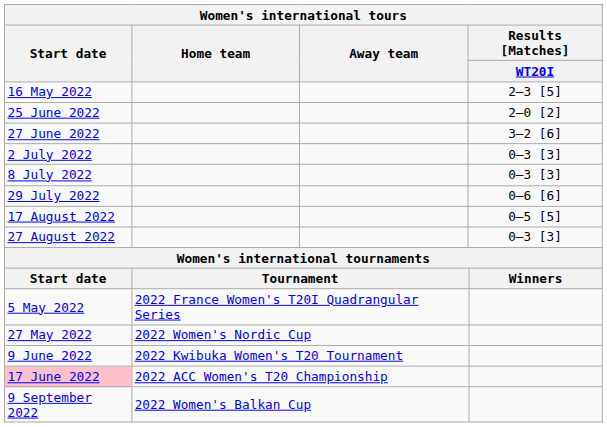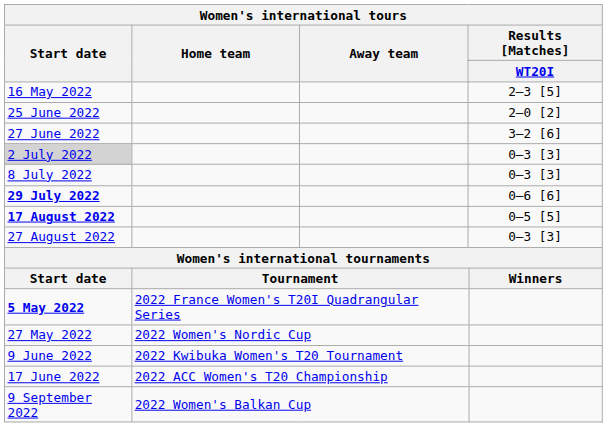(50, 154) no background -> (50, 154) lightgrey background
(54, 196) normal -> (54, 196) bold
(61, 216) normal -> (61, 216) bold
(46, 307) normal -> (46, 307) bold
(54, 376) pink background -> (54, 376) no background
